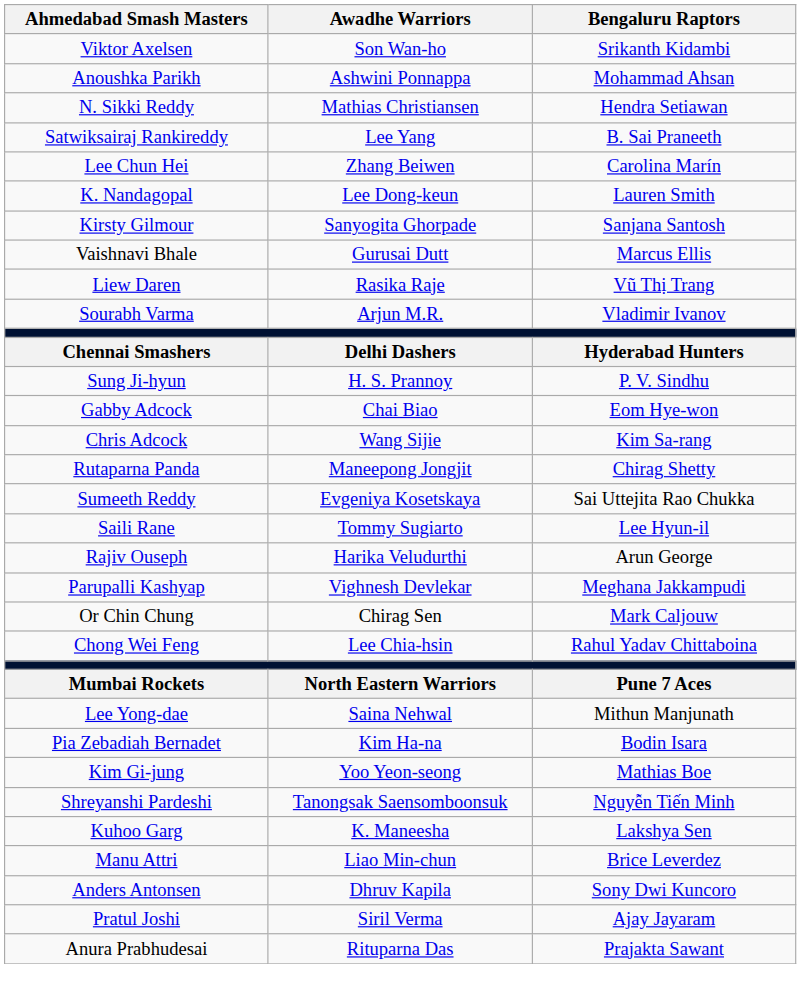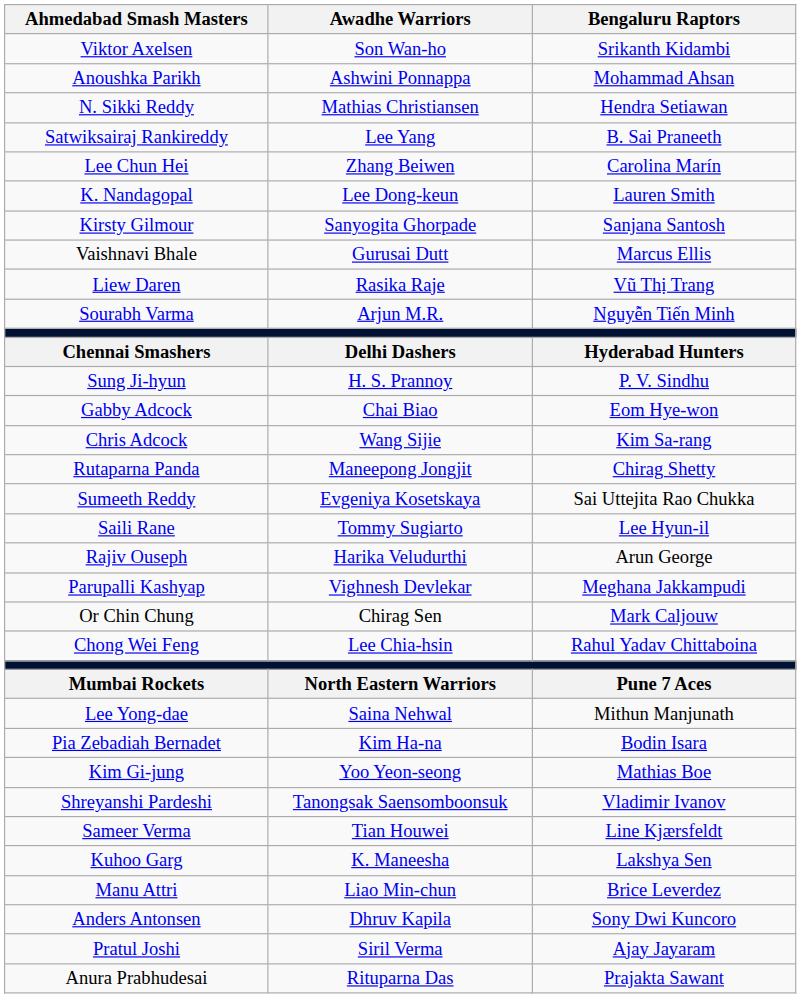(664, 313) Vladimir Ivanov -> (664, 313) Nguyễn Tiến Minh
(664, 801) Nguyễn Tiến Minh -> (664, 801) Vladimir Ivanov
+ row: (136, 831)
